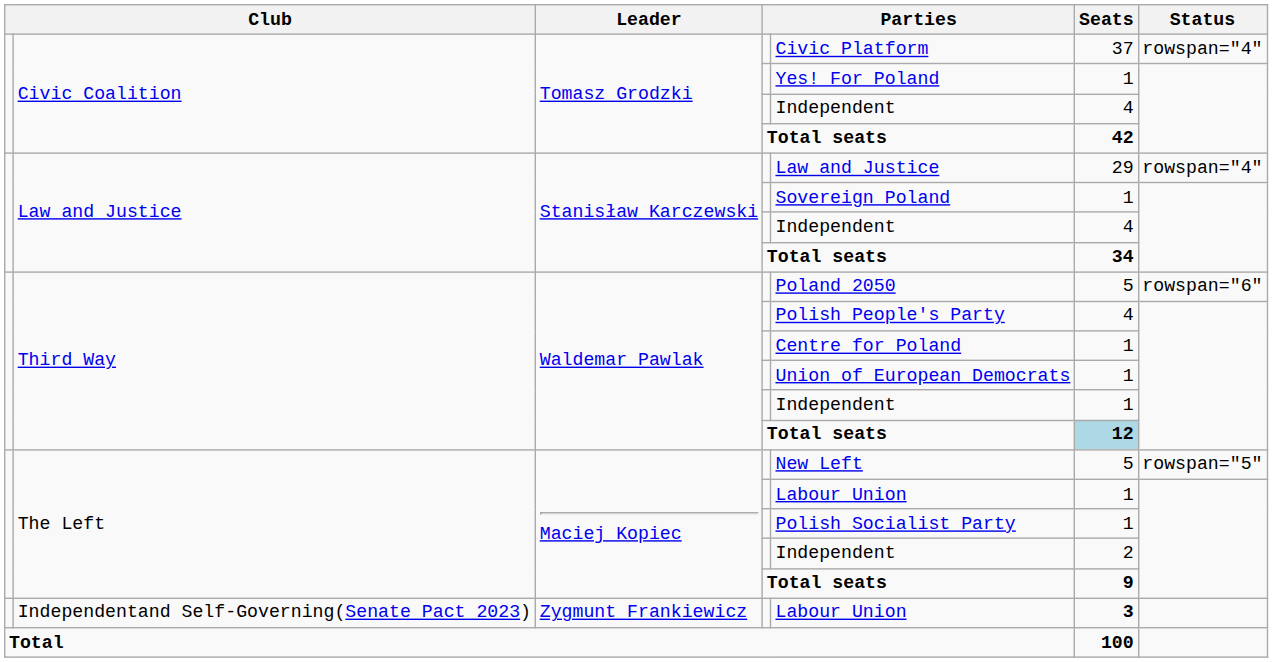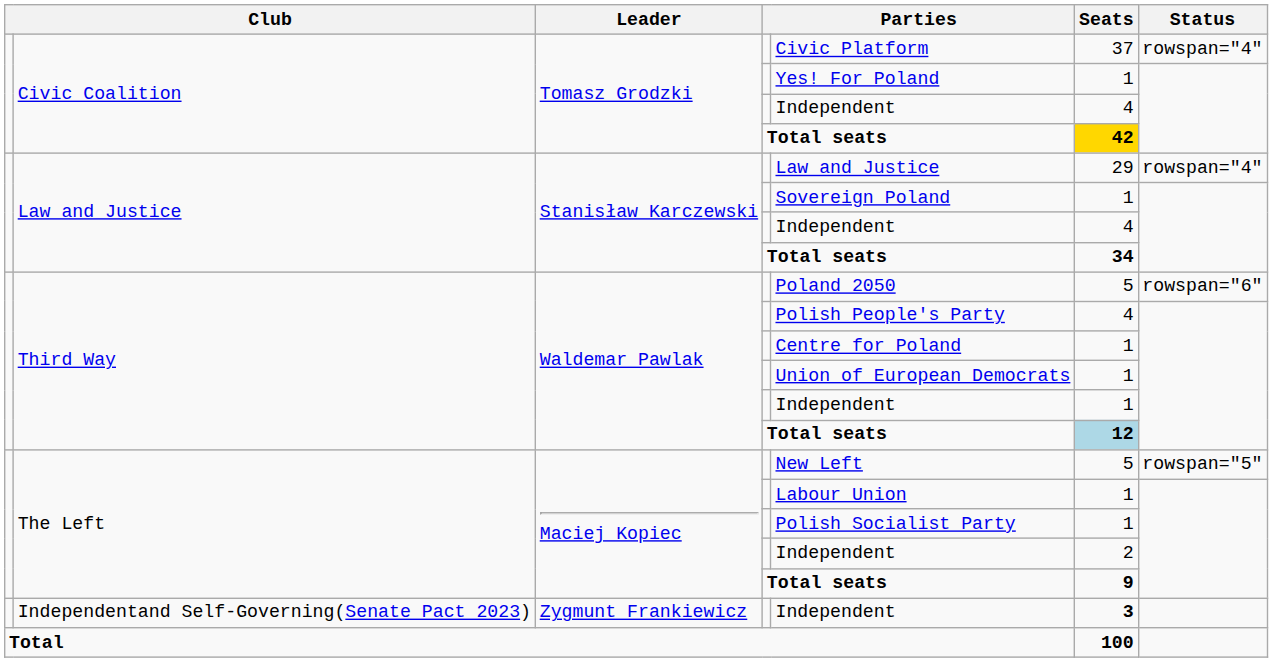(1123, 138) no background -> (1123, 138) gold background
(841, 613) Labour Union -> (836, 613) Independent
